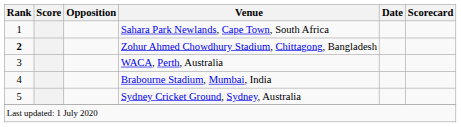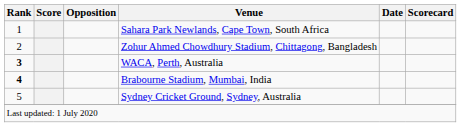(19, 46) bold -> (19, 46) normal
(19, 63) normal -> (19, 63) bold
(19, 79) normal -> (19, 79) bold
